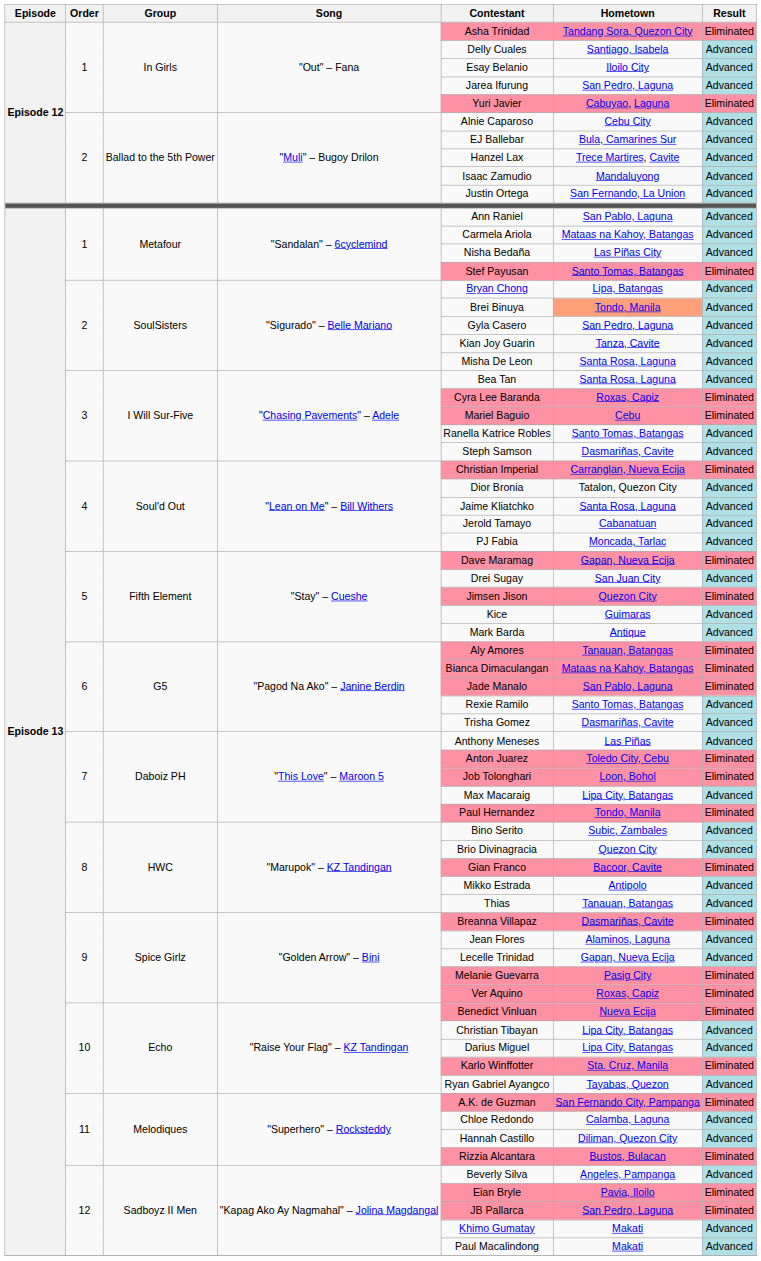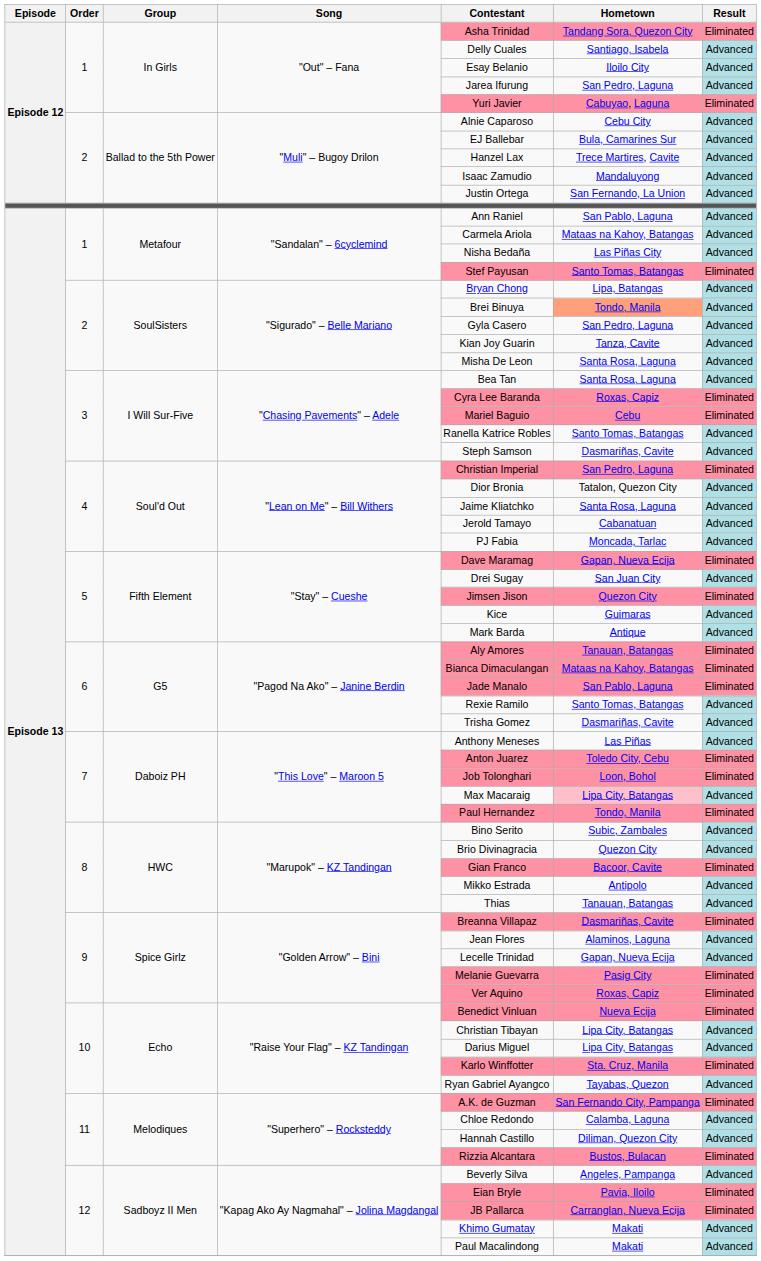(628, 470) Carranglan, Nueva Ecija -> (628, 470) San Pedro, Laguna
(628, 795) no background -> (628, 795) pink background
(628, 1210) San Pedro, Laguna -> (628, 1210) Carranglan, Nueva Ecija
